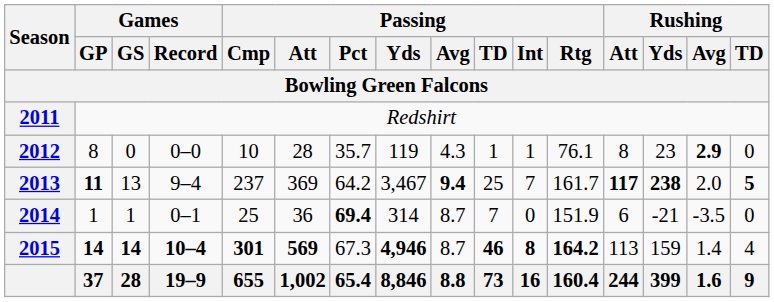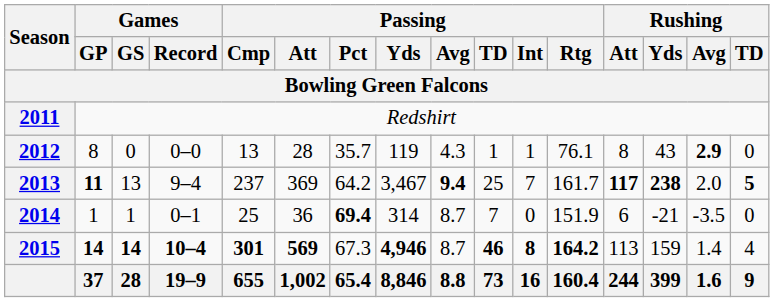(249, 150) 10 -> (249, 150) 13
(665, 150) 23 -> (665, 150) 43
